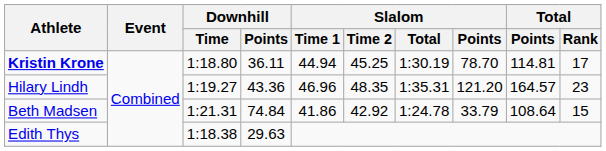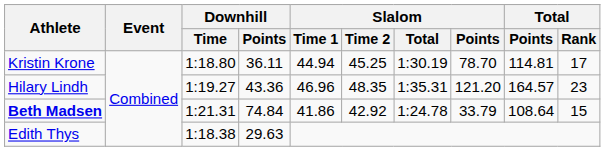(56, 63) bold -> (51, 63) normal
(53, 111) normal -> (55, 111) bold
